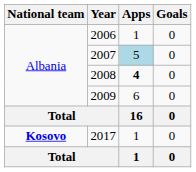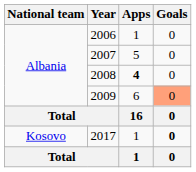(136, 55) lightblue background -> (136, 55) no background
(172, 95) no background -> (172, 95) lightsalmon background
(46, 136) bold -> (46, 136) normal
(172, 136) normal -> (172, 136) bold
